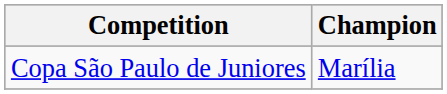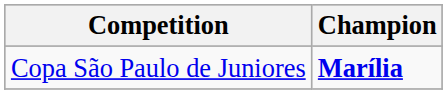(357, 67) normal -> (360, 67) bold
